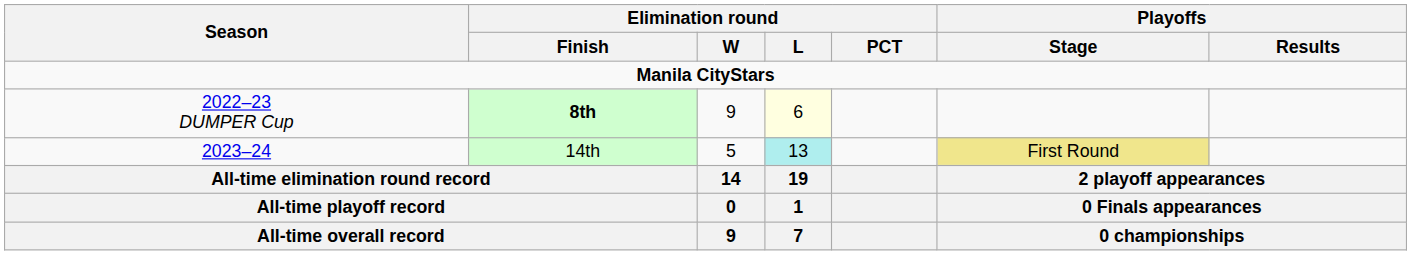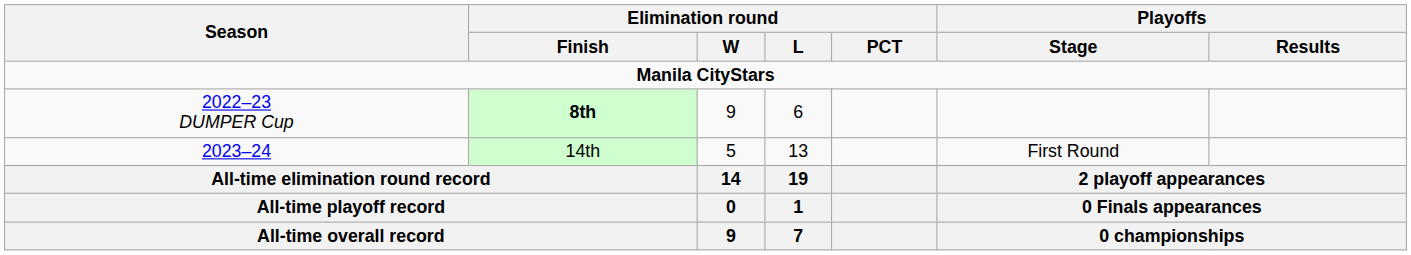(798, 113) lightyellow background -> (798, 113) no background
(798, 151) paleturquoise background -> (798, 151) no background
(1073, 151) khaki background -> (1073, 151) no background
